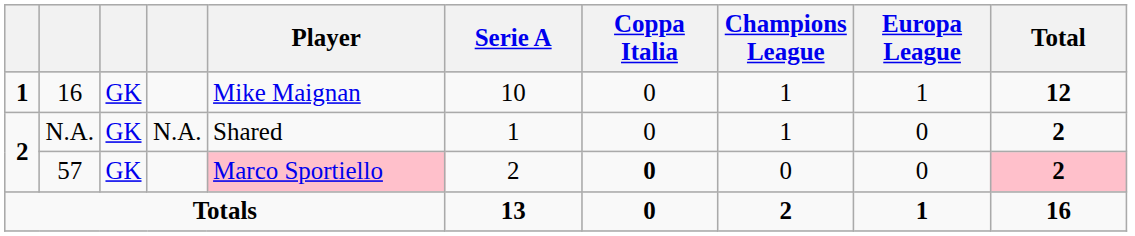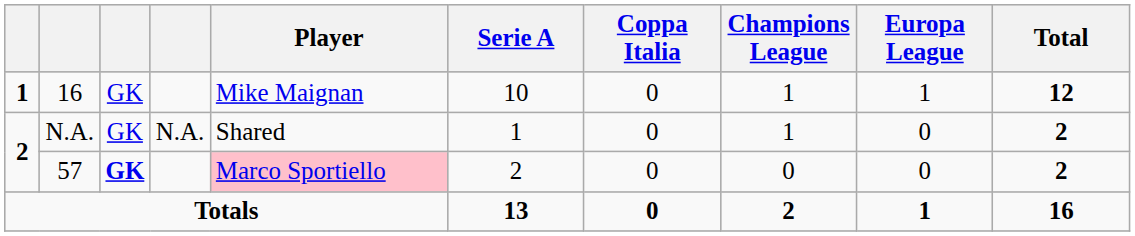(123, 171) normal -> (125, 171) bold
(649, 171) bold -> (652, 171) normal
(1058, 171) pink background -> (1061, 171) no background
